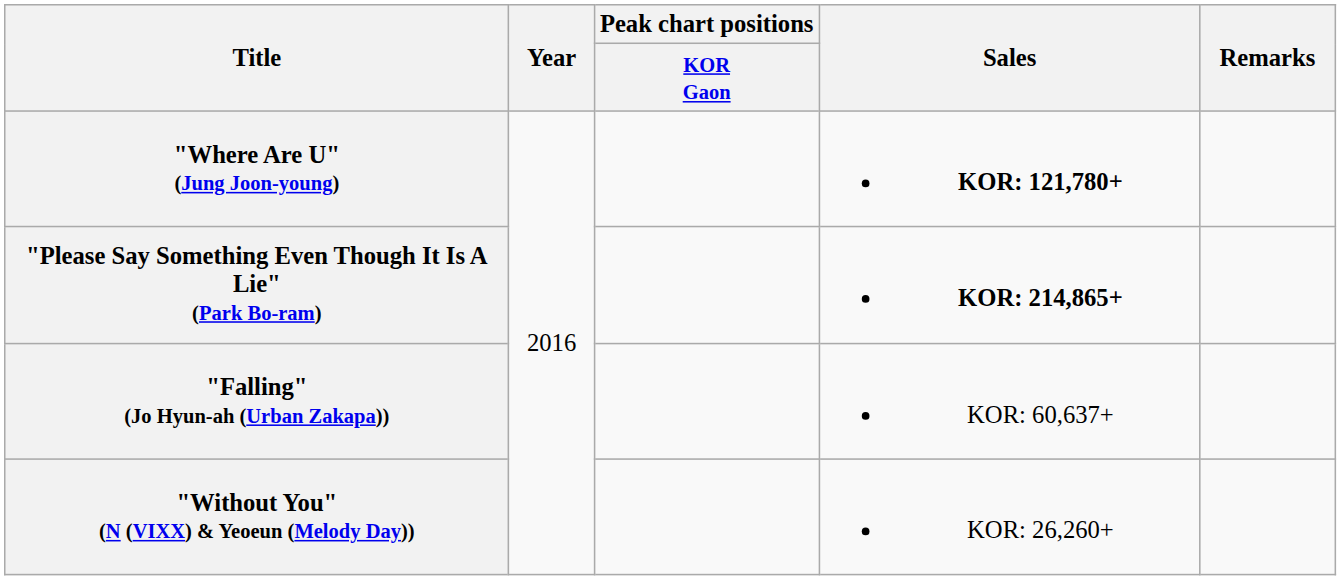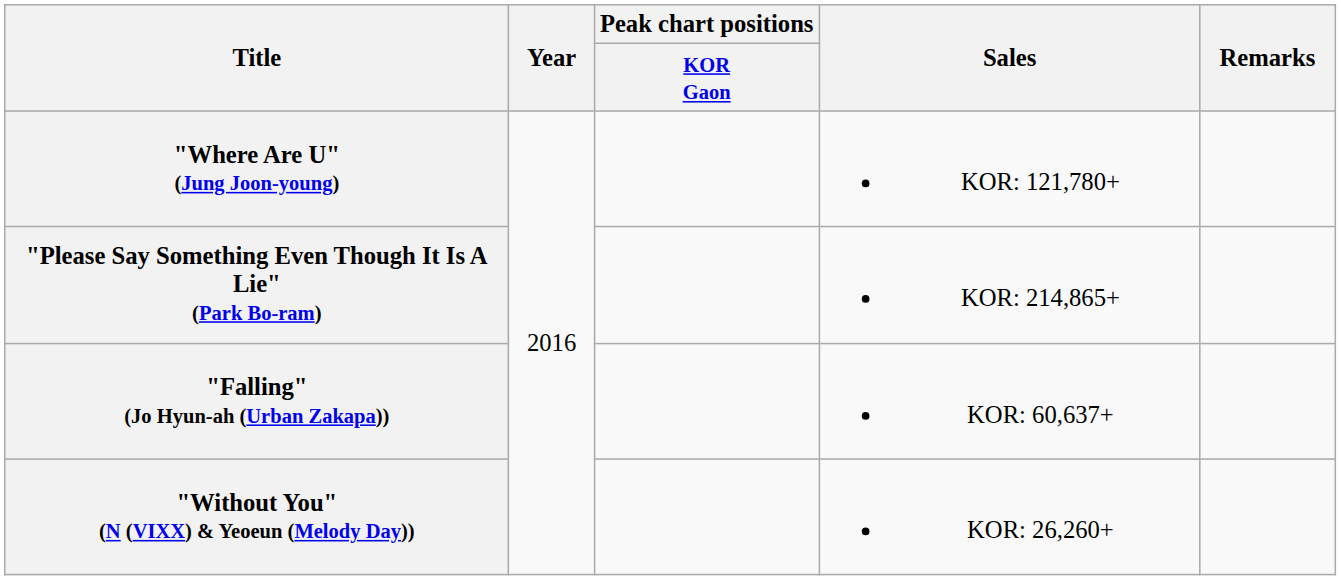(1010, 183) bold -> (1010, 183) normal
(1010, 299) bold -> (1010, 299) normal
